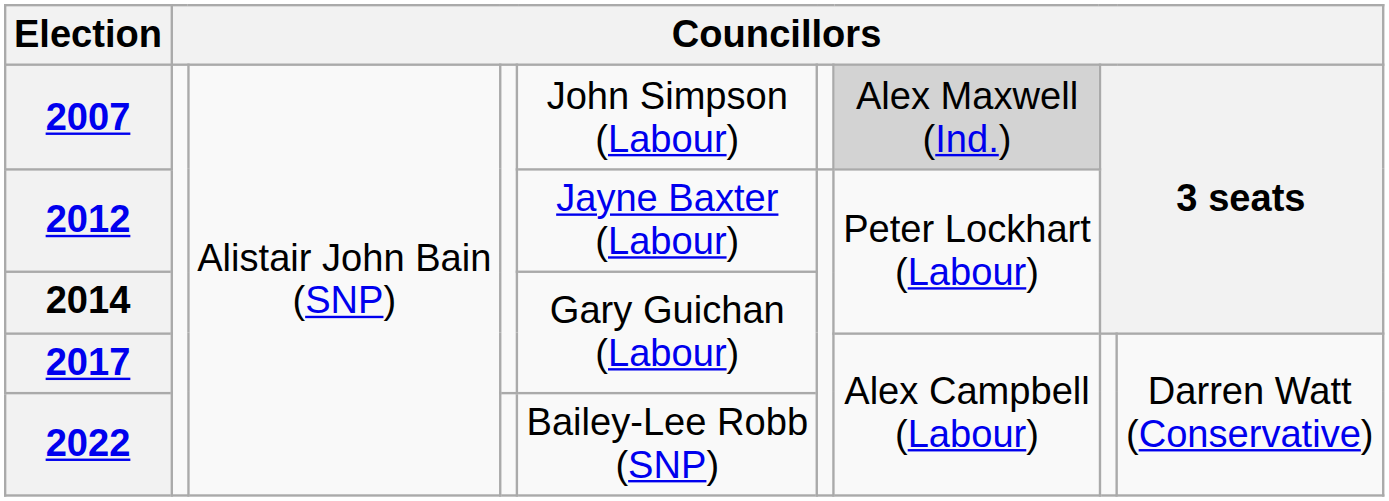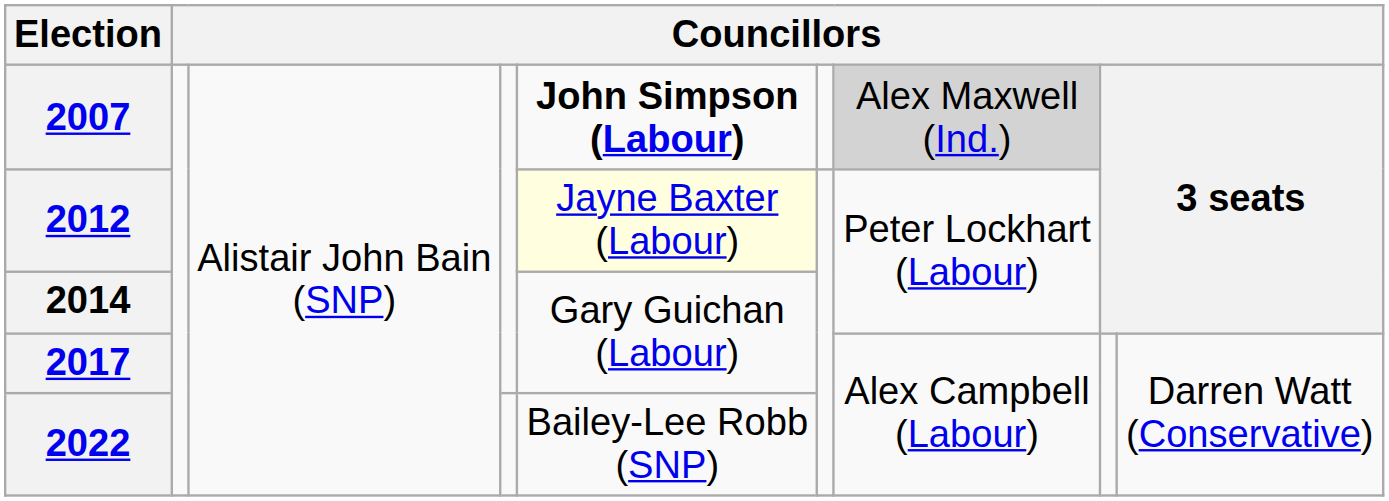(667, 116) normal -> (667, 116) bold
(667, 219) no background -> (667, 219) lightyellow background
